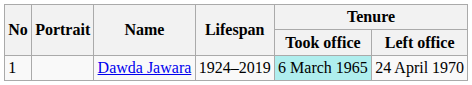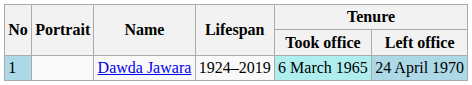(12, 67) no background -> (12, 67) lightblue background
(420, 67) no background -> (420, 67) lightblue background
